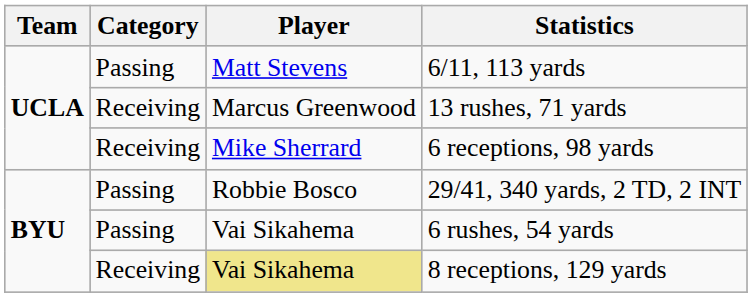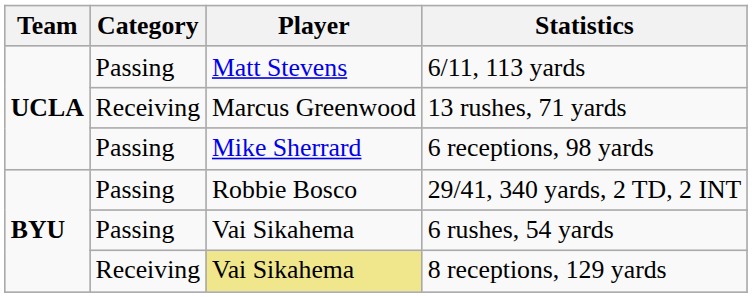(148, 148) Receiving -> (135, 148) Passing
